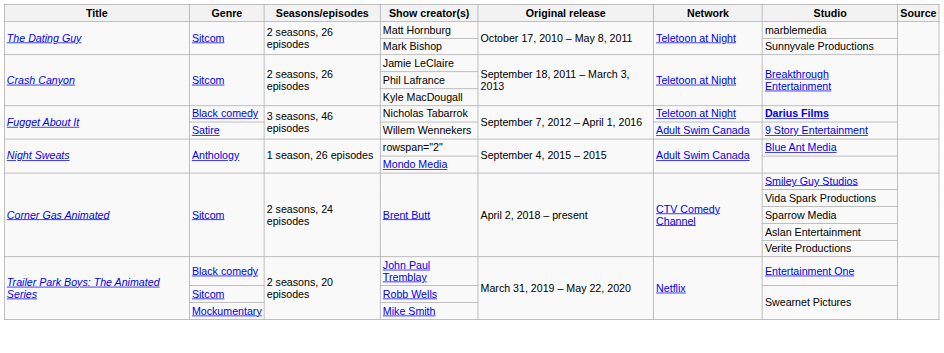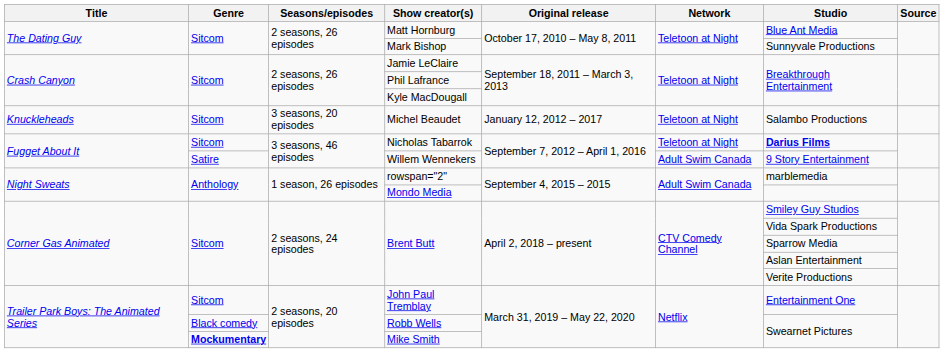(796, 30) marblemedia -> (802, 30) Blue Ant Media
+ row: (40, 120)
(225, 114) Black comedy -> (207, 143) Sitcom
(801, 148) Blue Ant Media -> (797, 177) marblemedia
(225, 272) Black comedy -> (207, 300) Sitcom
(208, 294) Sitcom -> (224, 323) Black comedy
(227, 311) normal -> (229, 340) bold
